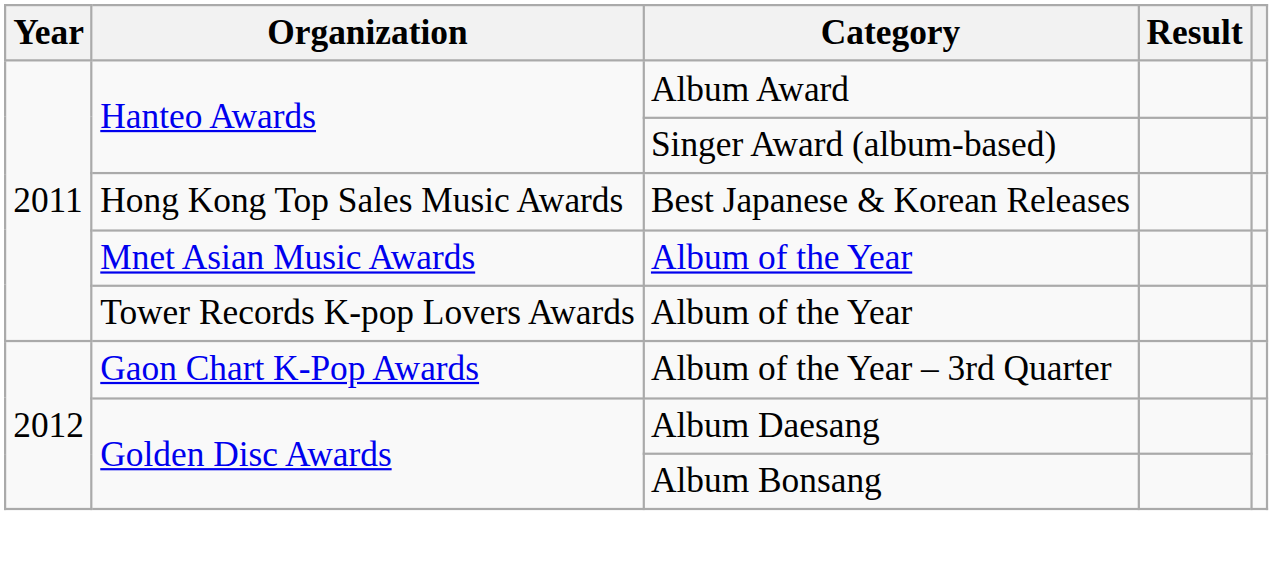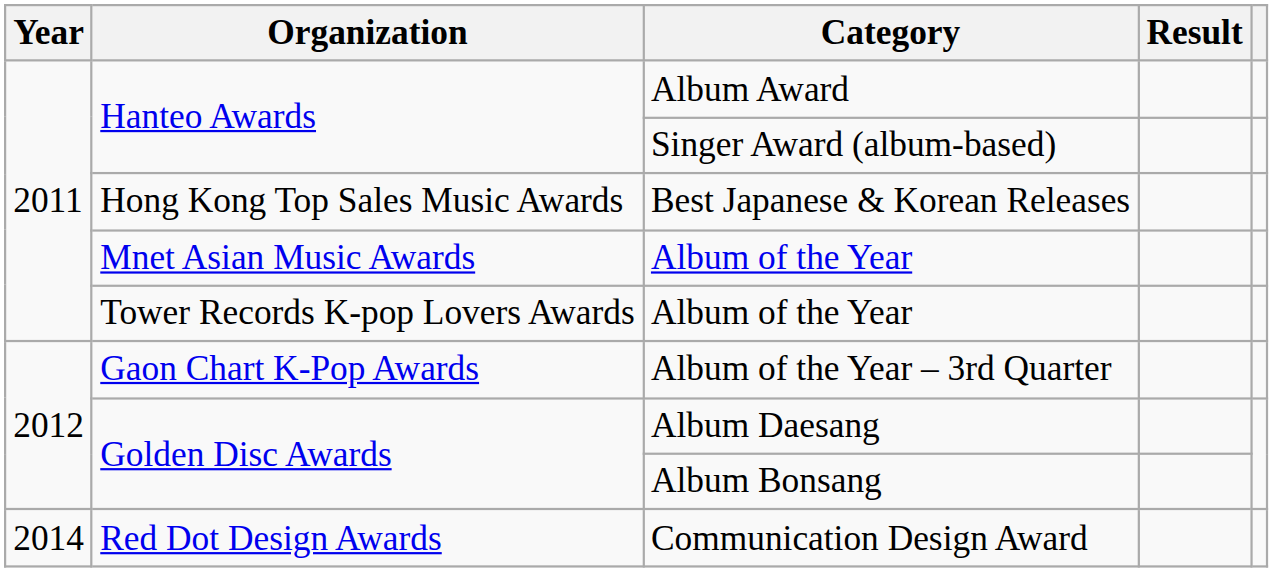+ row: (271, 537)
